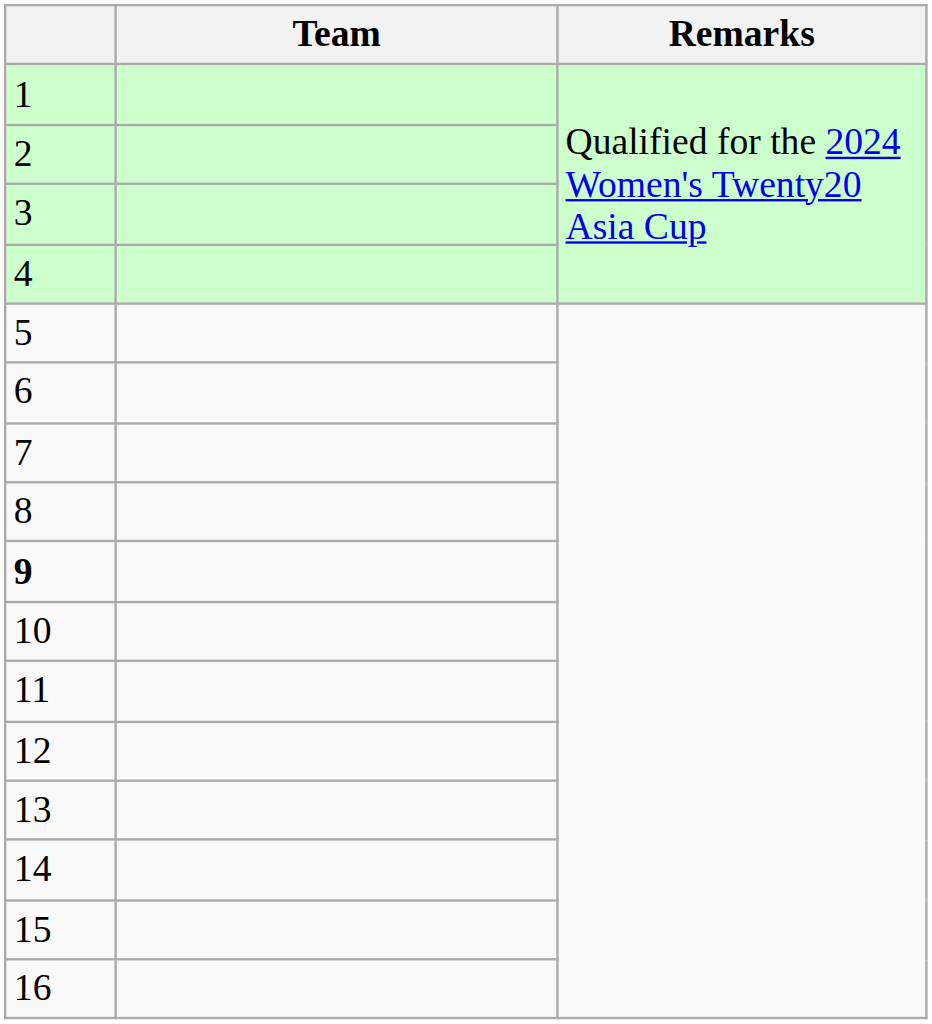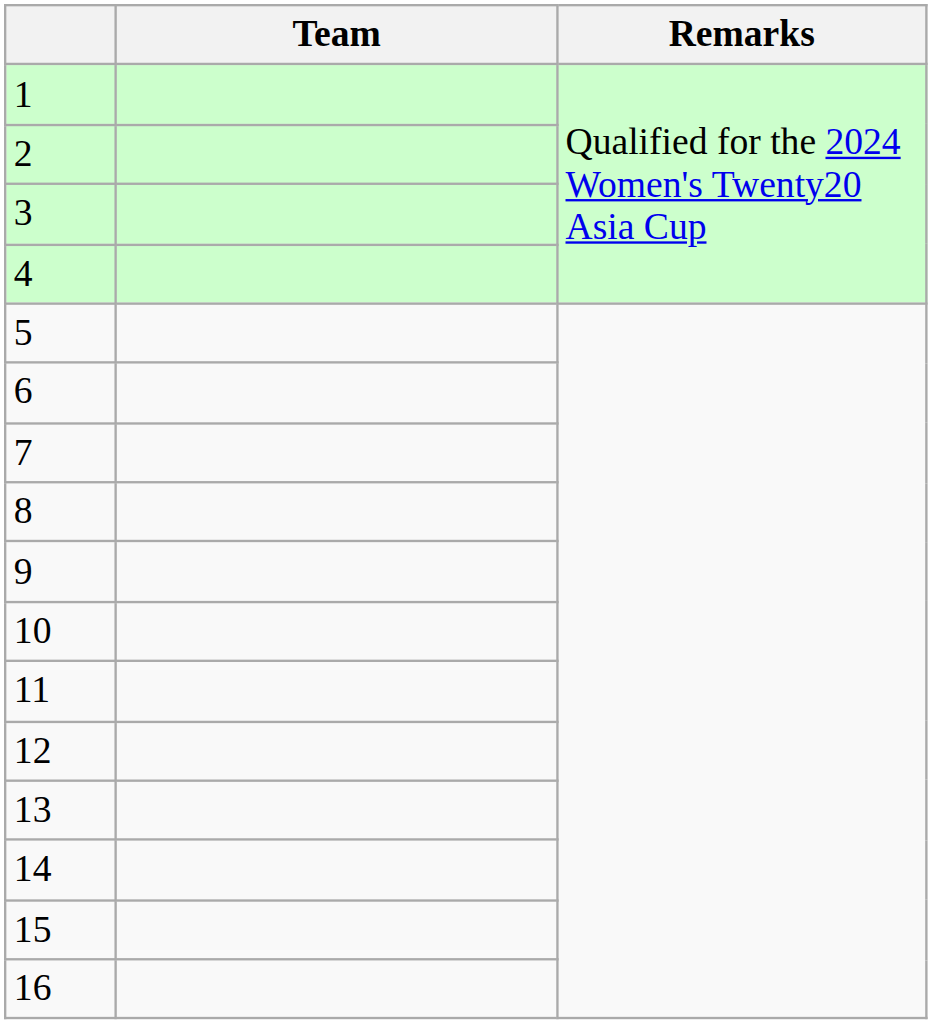(23, 570) bold -> (23, 570) normal
